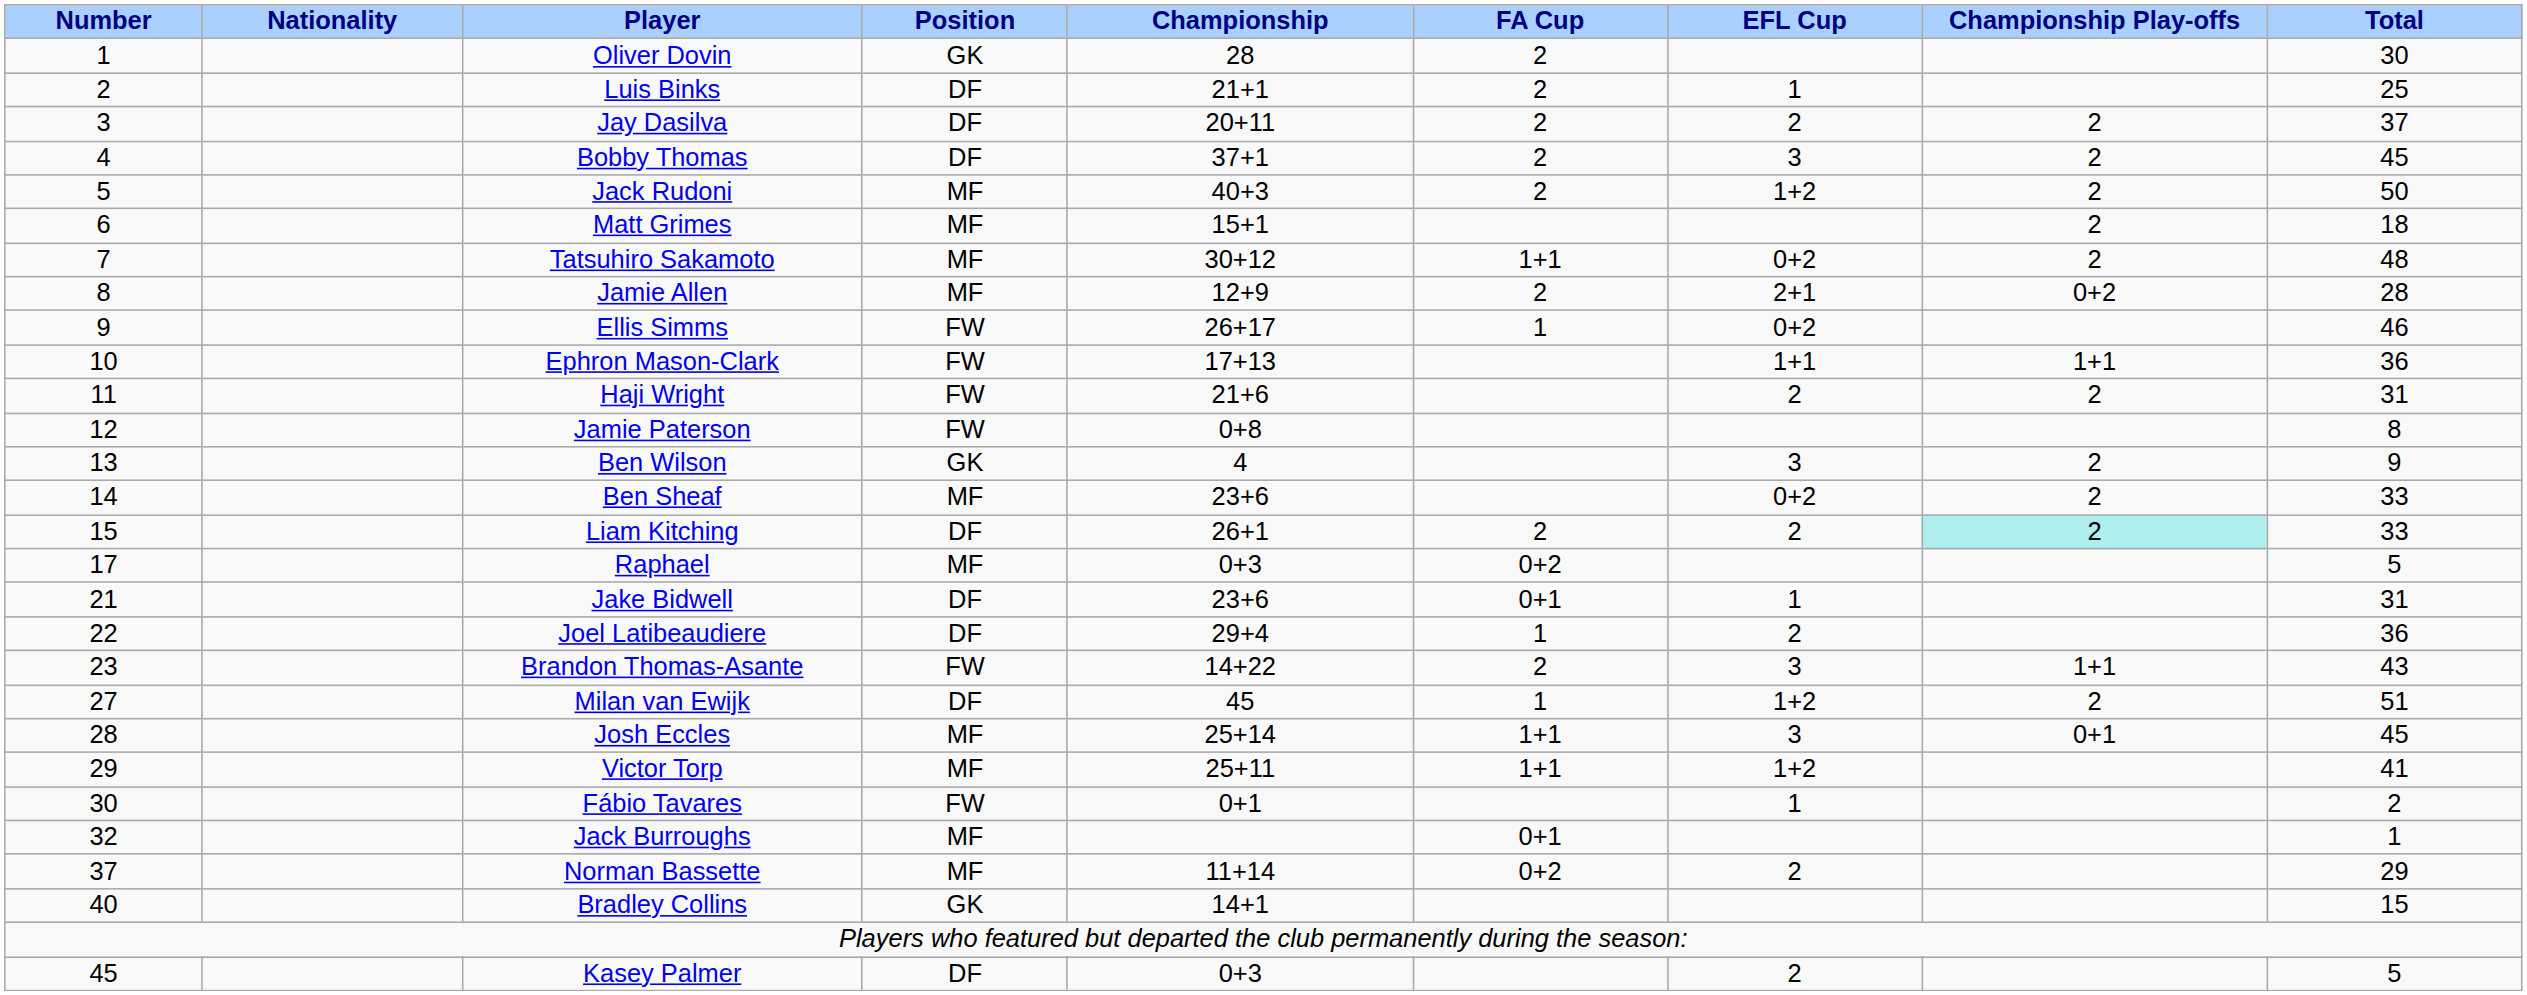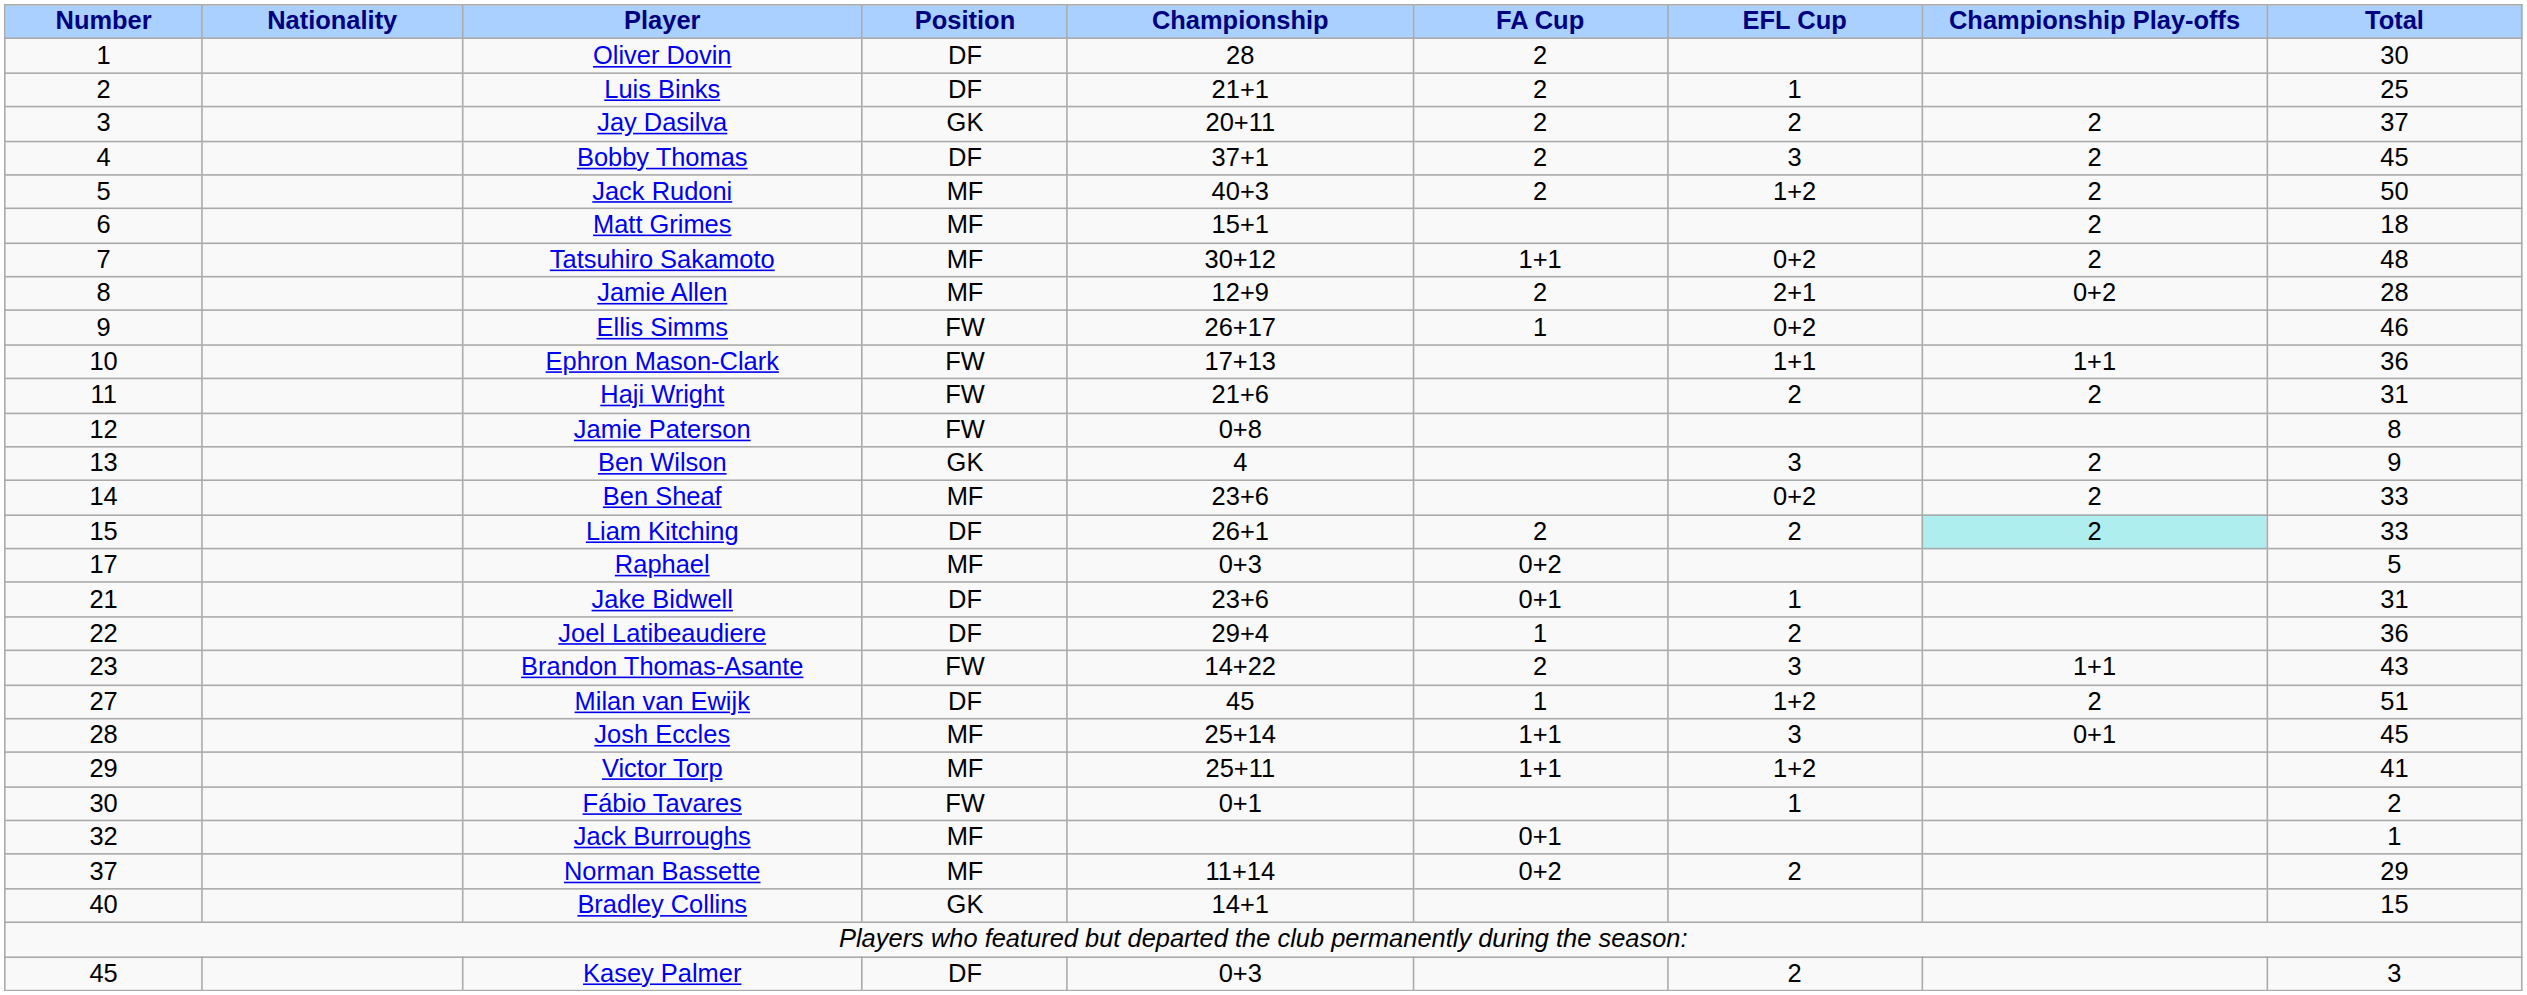(965, 55) GK -> (965, 55) DF
(965, 123) DF -> (965, 123) GK
(2394, 973) 5 -> (2394, 973) 3
